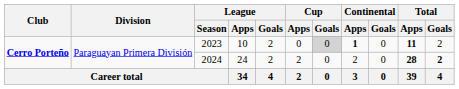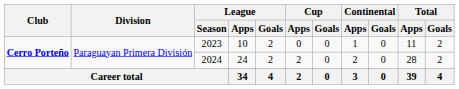(327, 44) lightgrey background -> (327, 44) no background
(355, 44) bold -> (355, 44) normal
(411, 44) bold -> (411, 44) normal
(411, 60) bold -> (411, 60) normal
(440, 60) bold -> (440, 60) normal
